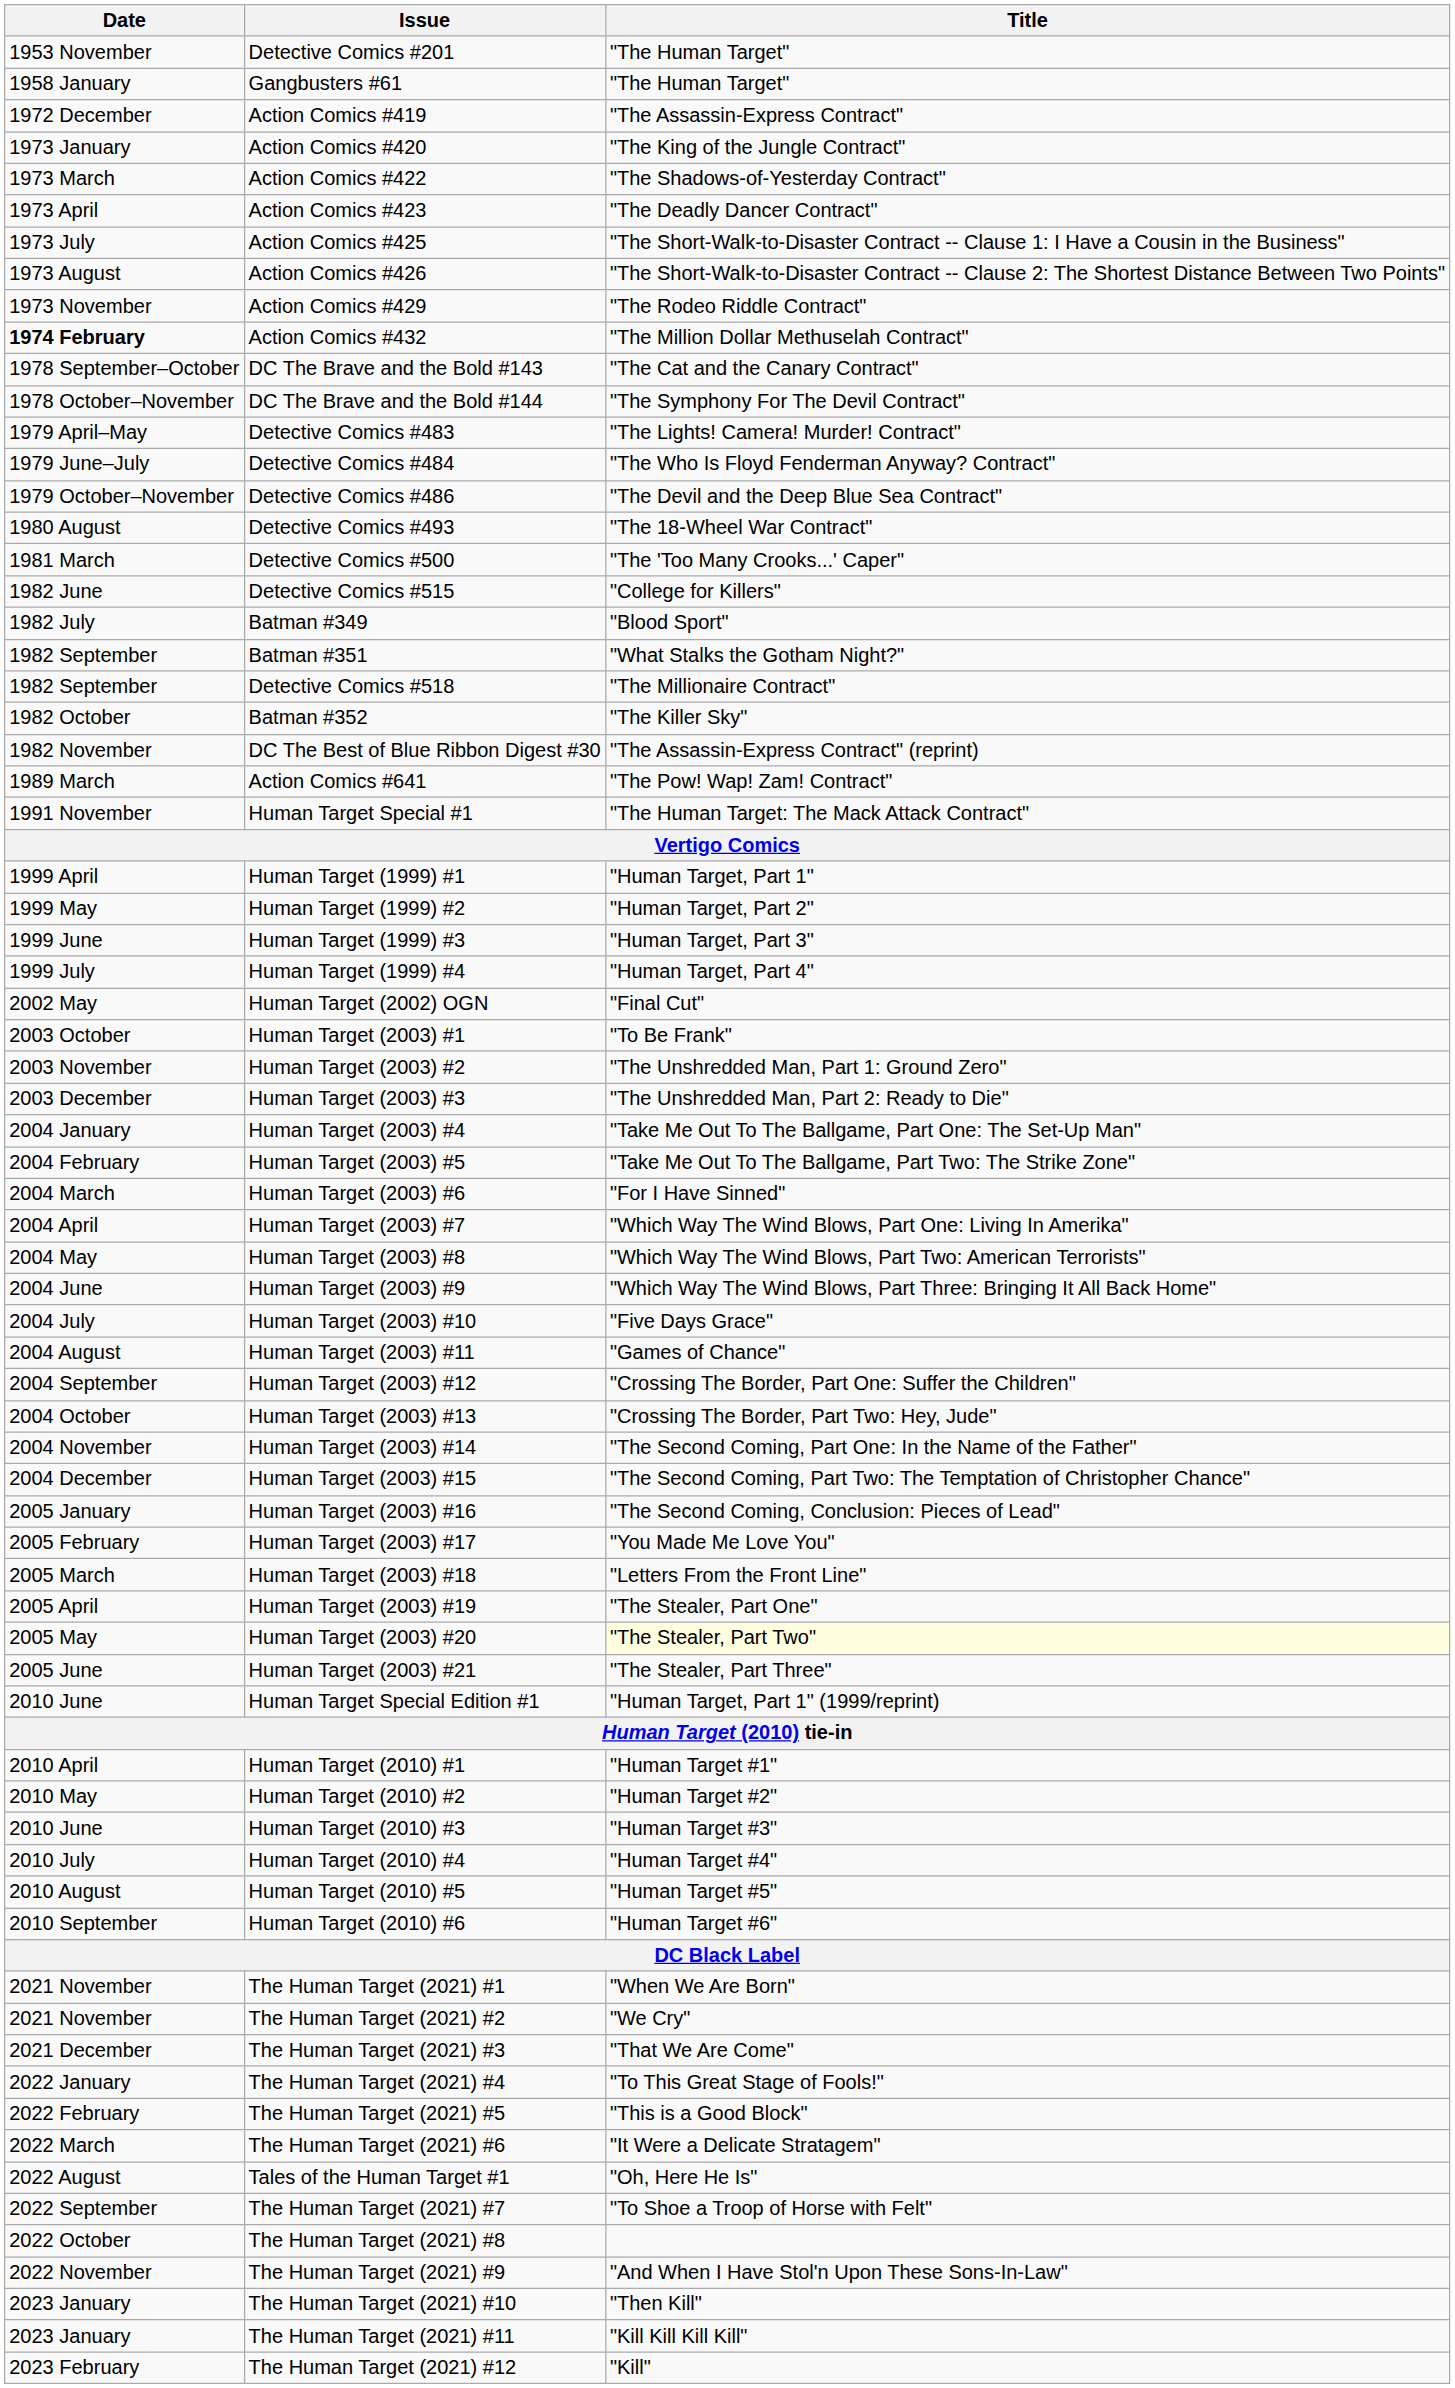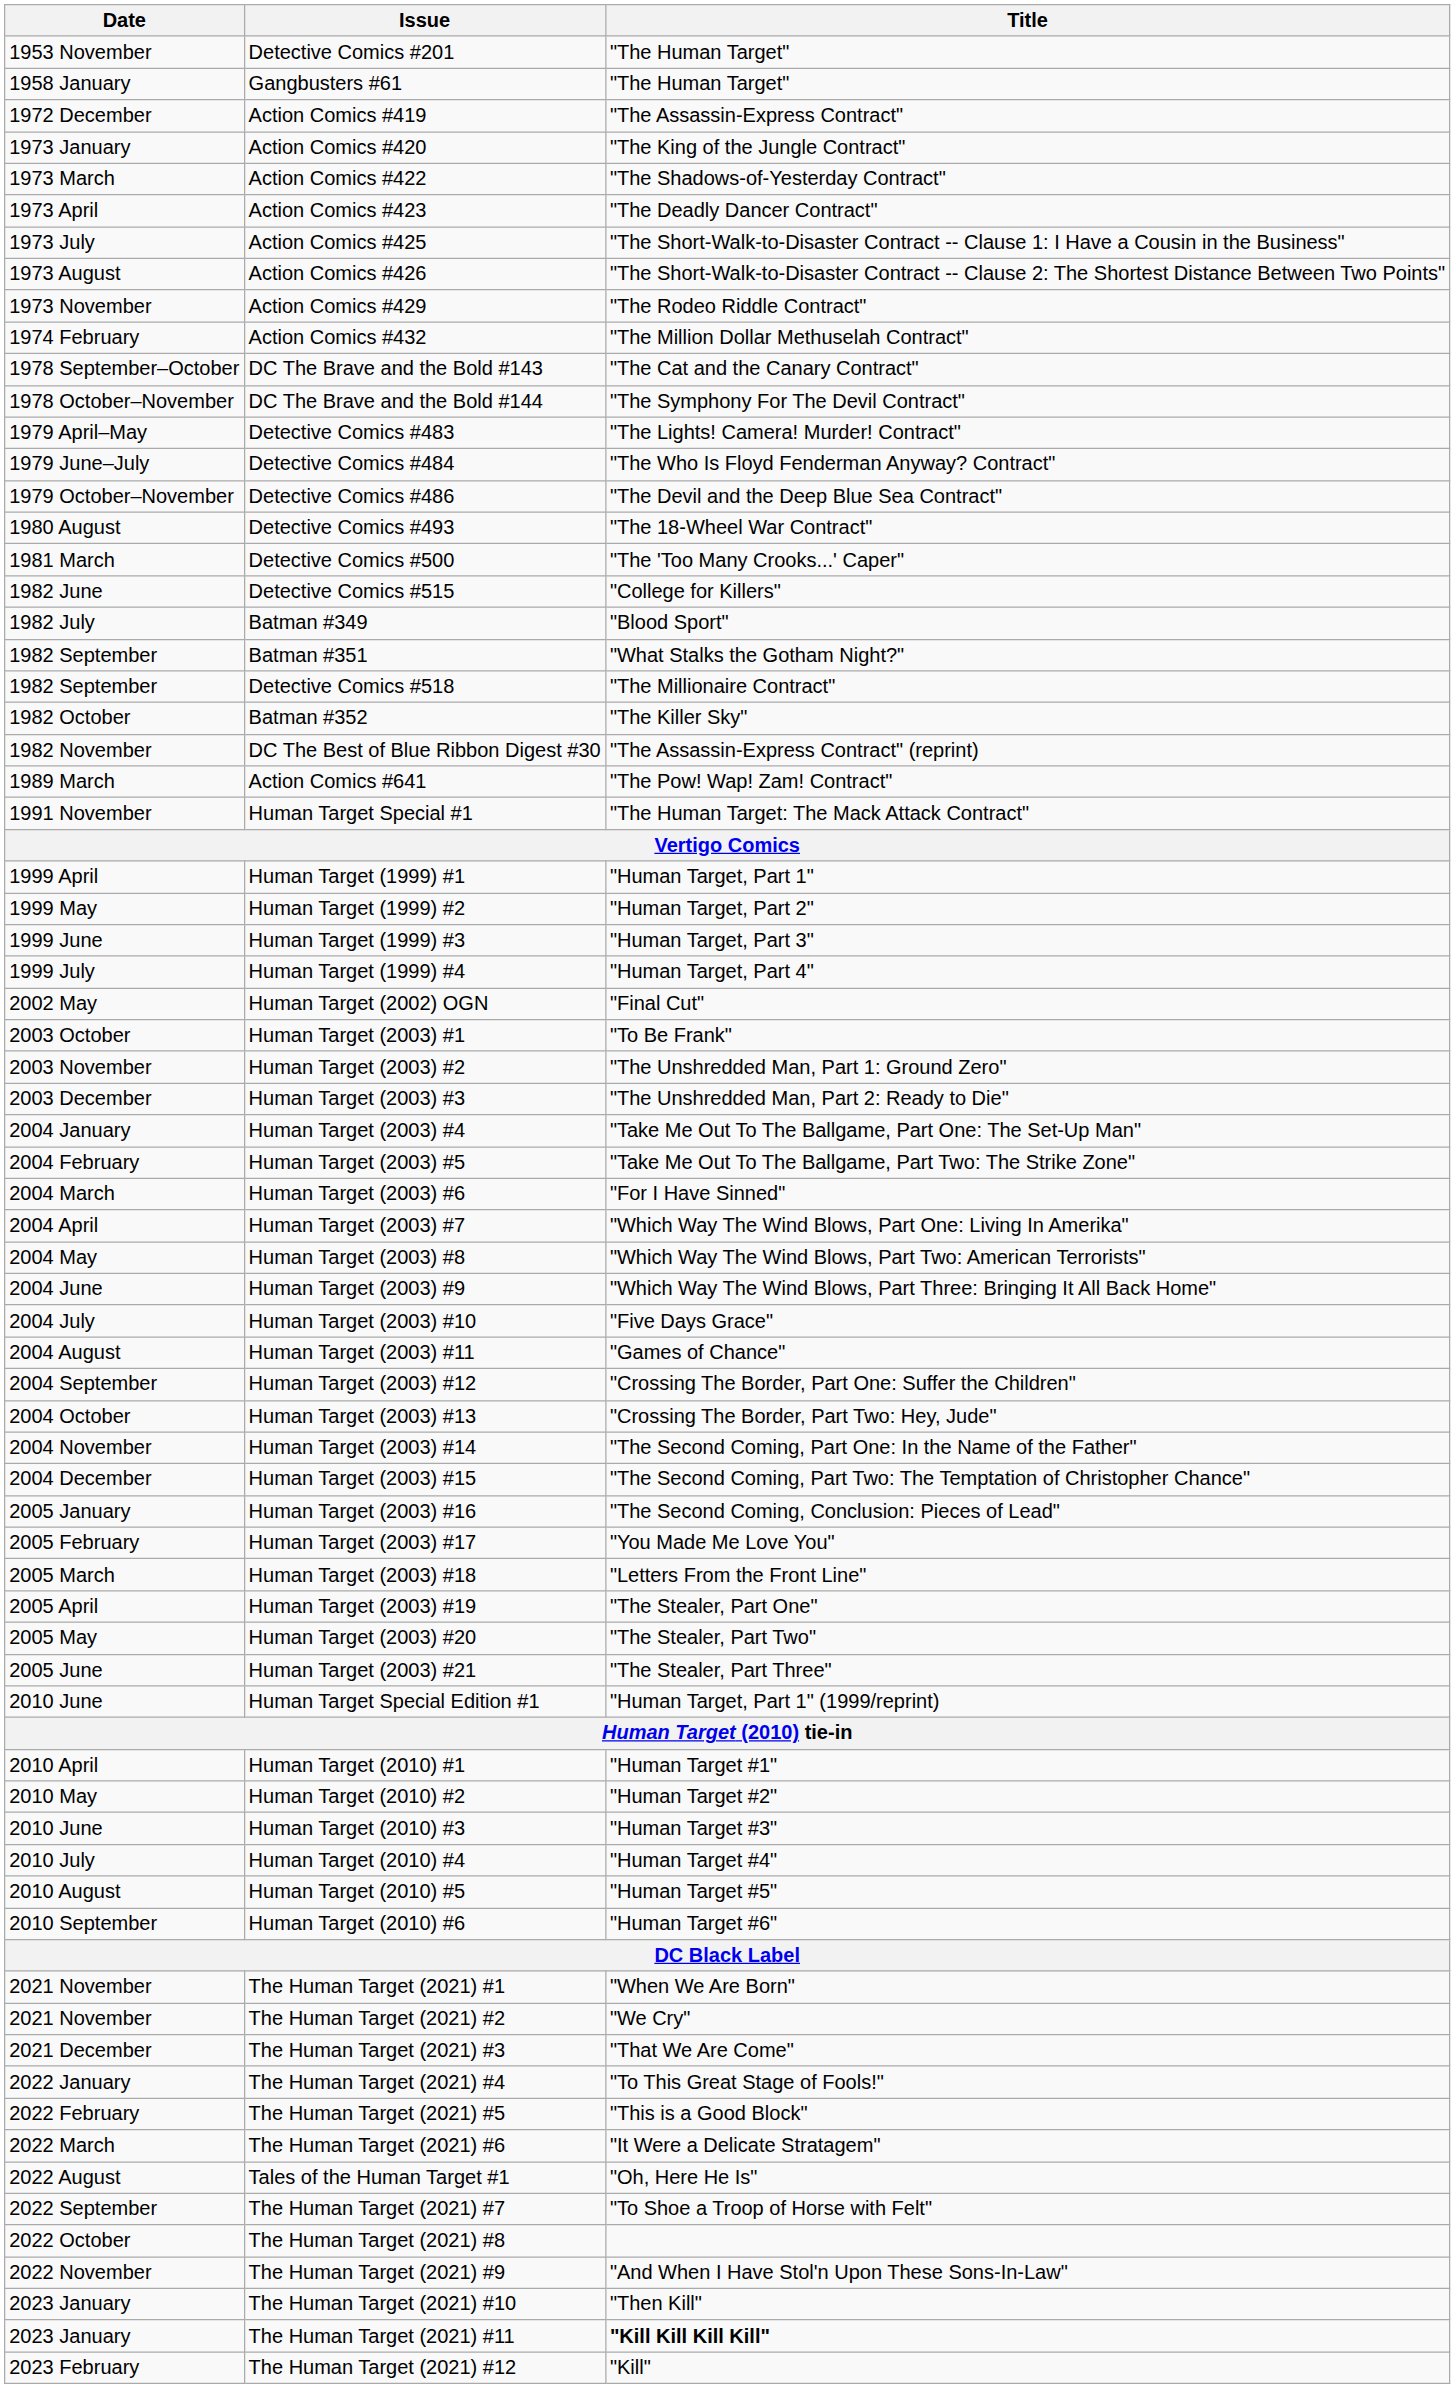(77, 337) bold -> (74, 337) normal
(713, 1638) lightyellow background -> (713, 1638) no background
(679, 2335) normal -> (690, 2335) bold
